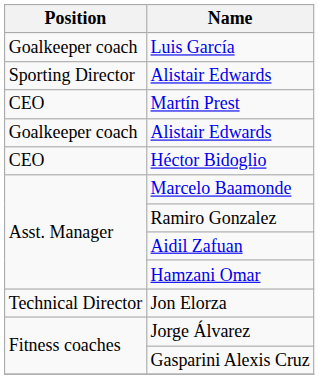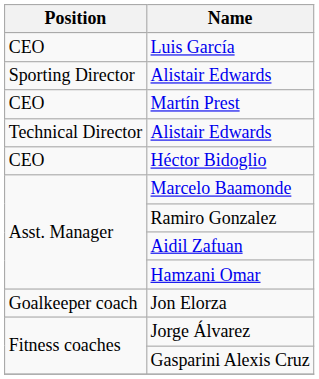(73, 47) Goalkeeper coach -> (27, 47) CEO
(73, 132) Goalkeeper coach -> (75, 132) Technical Director
(75, 302) Technical Director -> (73, 302) Goalkeeper coach
